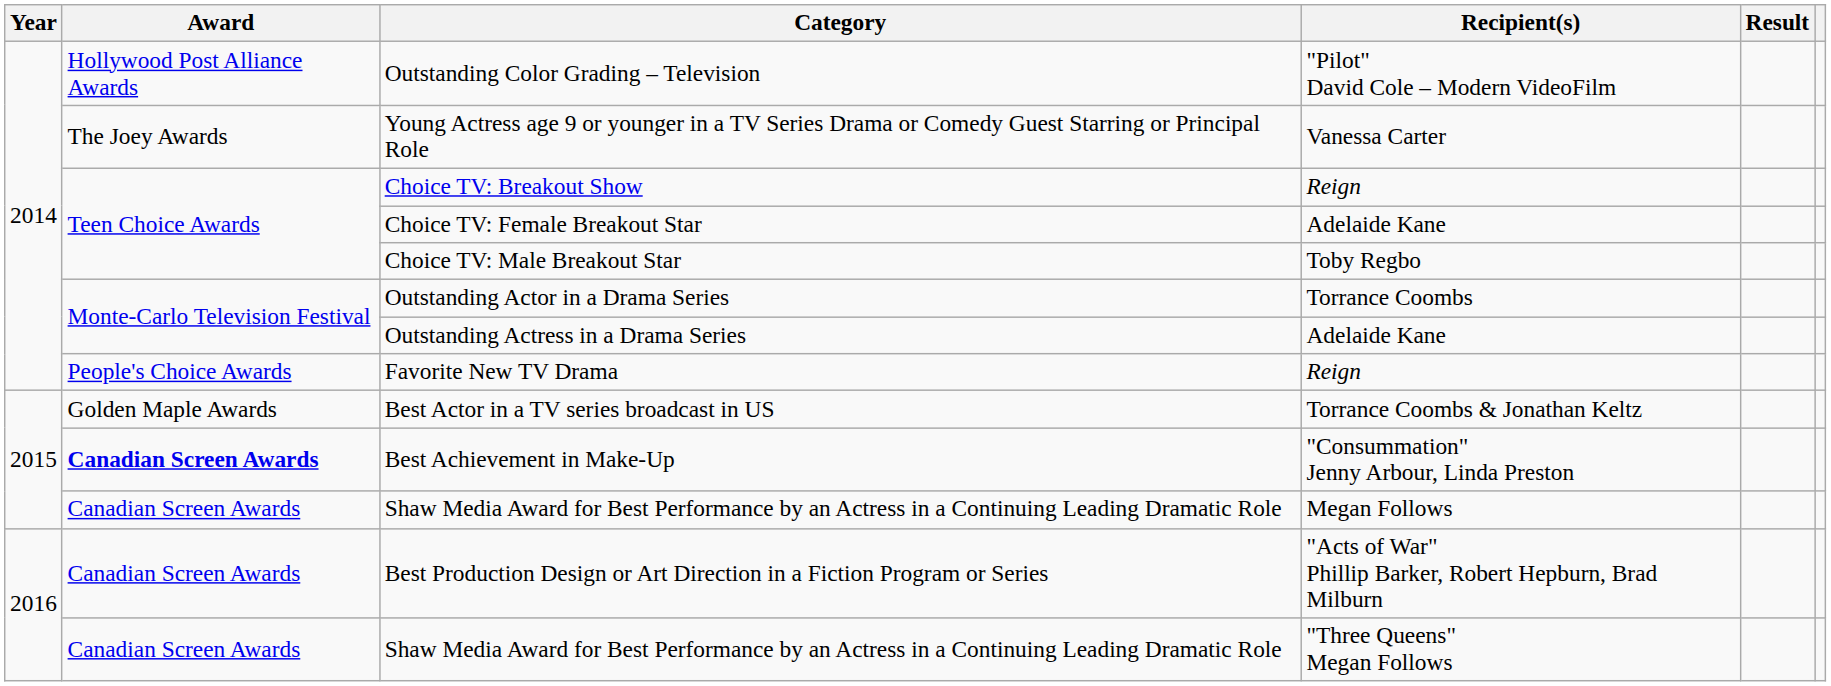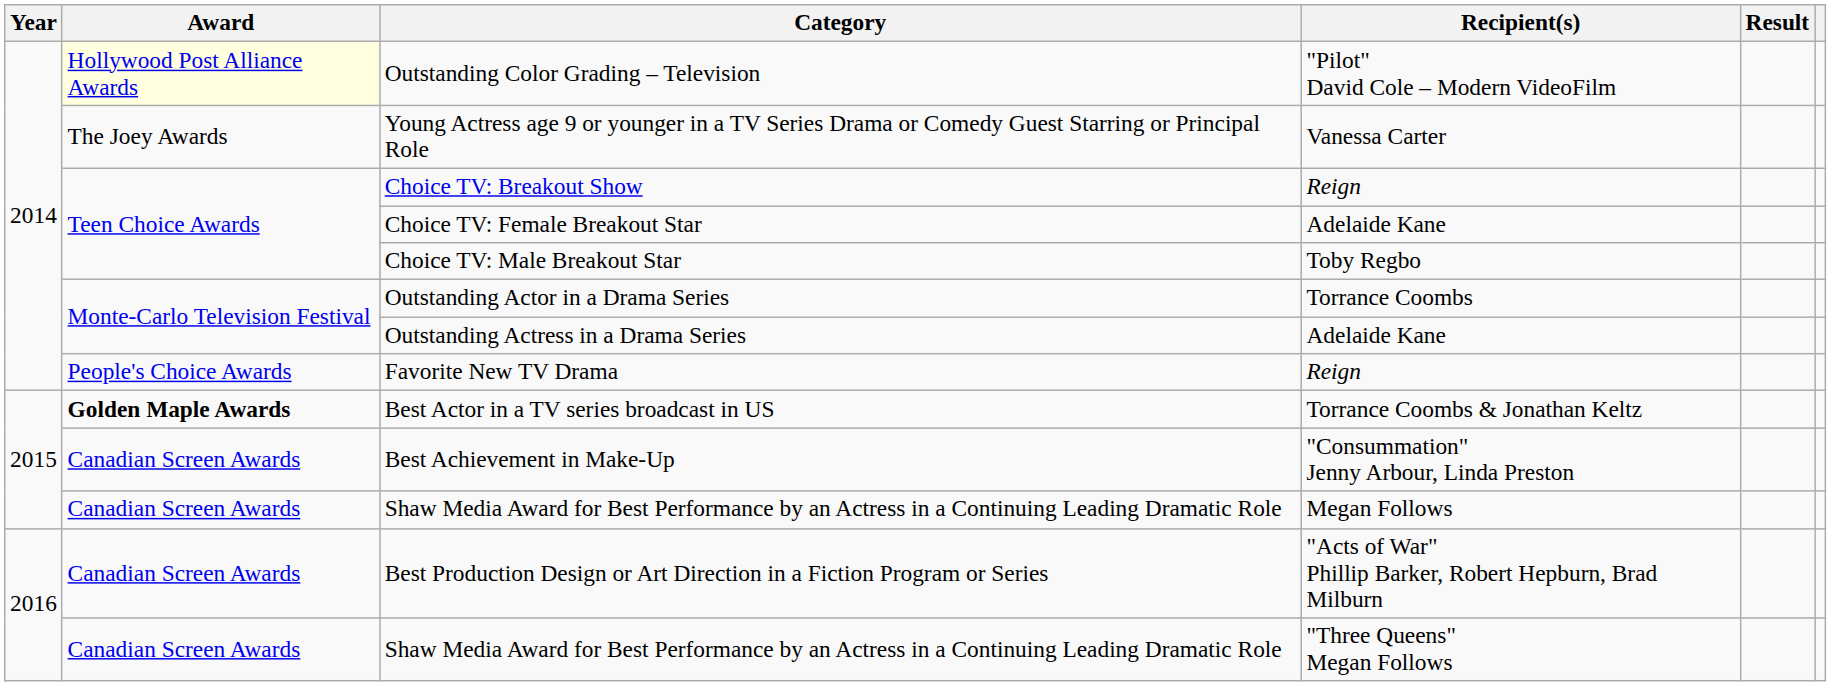(185, 73) no background -> (185, 73) lightyellow background
(172, 409) normal -> (179, 409) bold
(193, 459) bold -> (184, 459) normal
